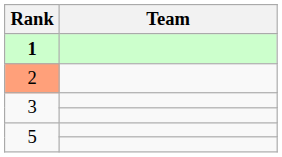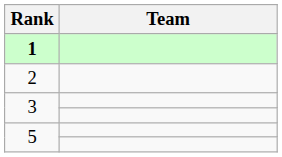(32, 78) lightsalmon background -> (32, 78) no background
